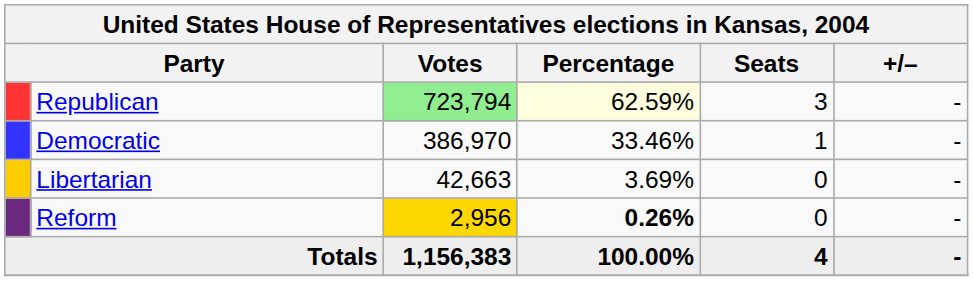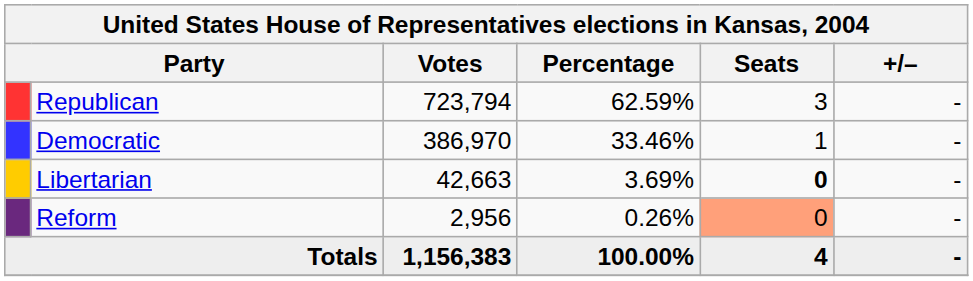(467, 102) lightgreen background -> (467, 102) no background
(652, 102) lightyellow background -> (652, 102) no background
(821, 179) normal -> (821, 179) bold
(481, 218) gold background -> (481, 218) no background
(659, 218) bold -> (659, 218) normal
(821, 218) no background -> (821, 218) lightsalmon background
